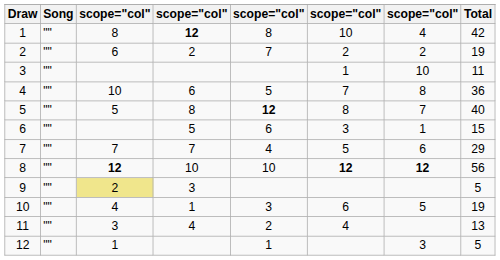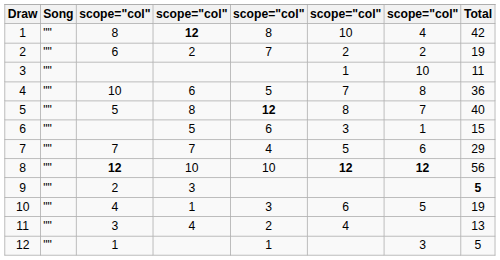(115, 187) khaki background -> (115, 187) no background
(478, 187) normal -> (478, 187) bold
